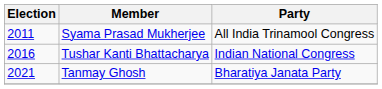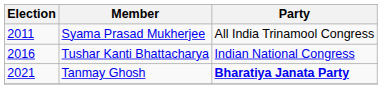(278, 73) normal -> (282, 73) bold
